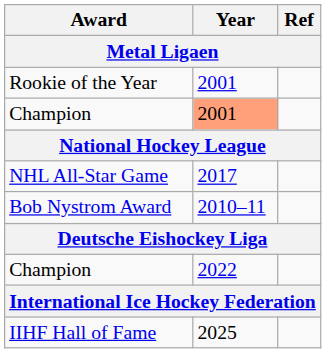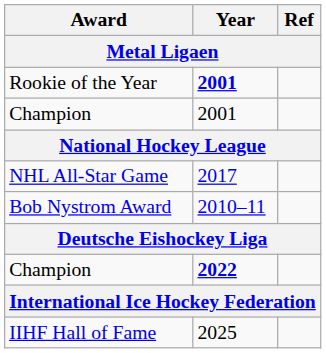(217, 82) normal -> (217, 82) bold
(217, 113) lightsalmon background -> (217, 113) no background
(217, 269) normal -> (217, 269) bold
